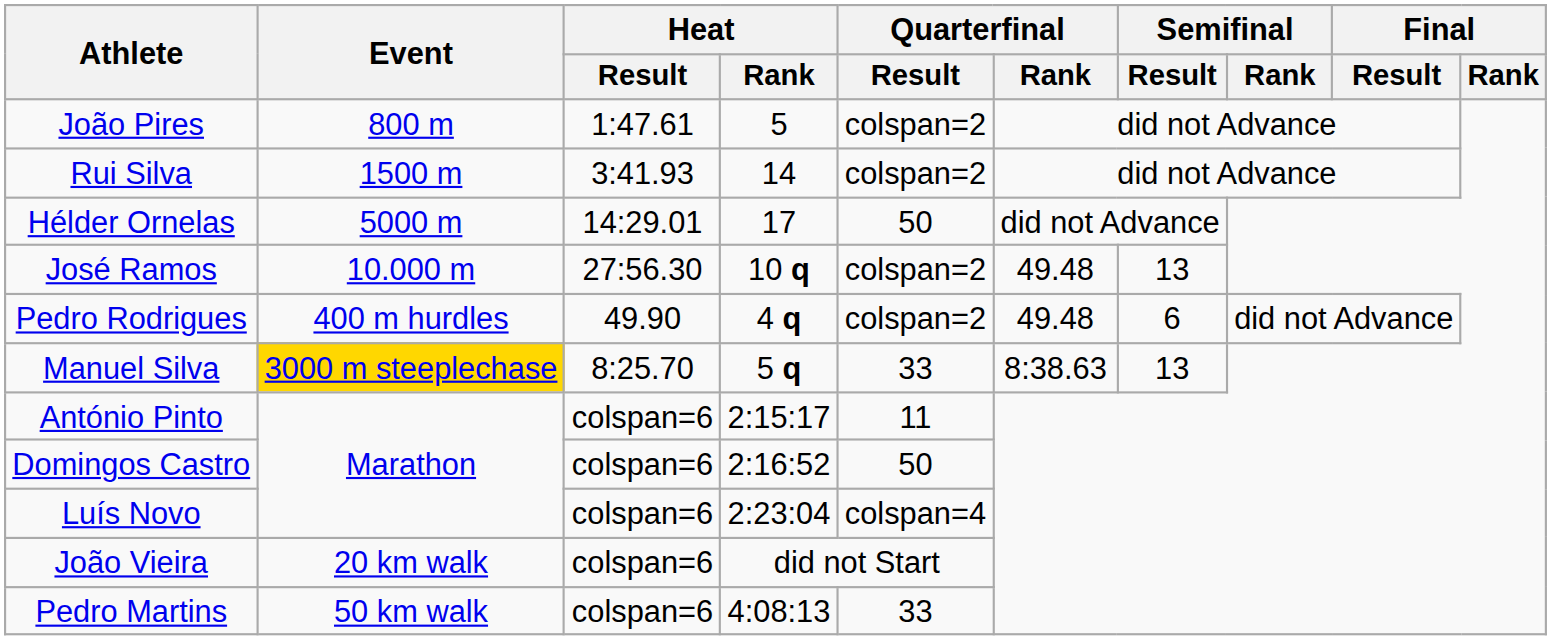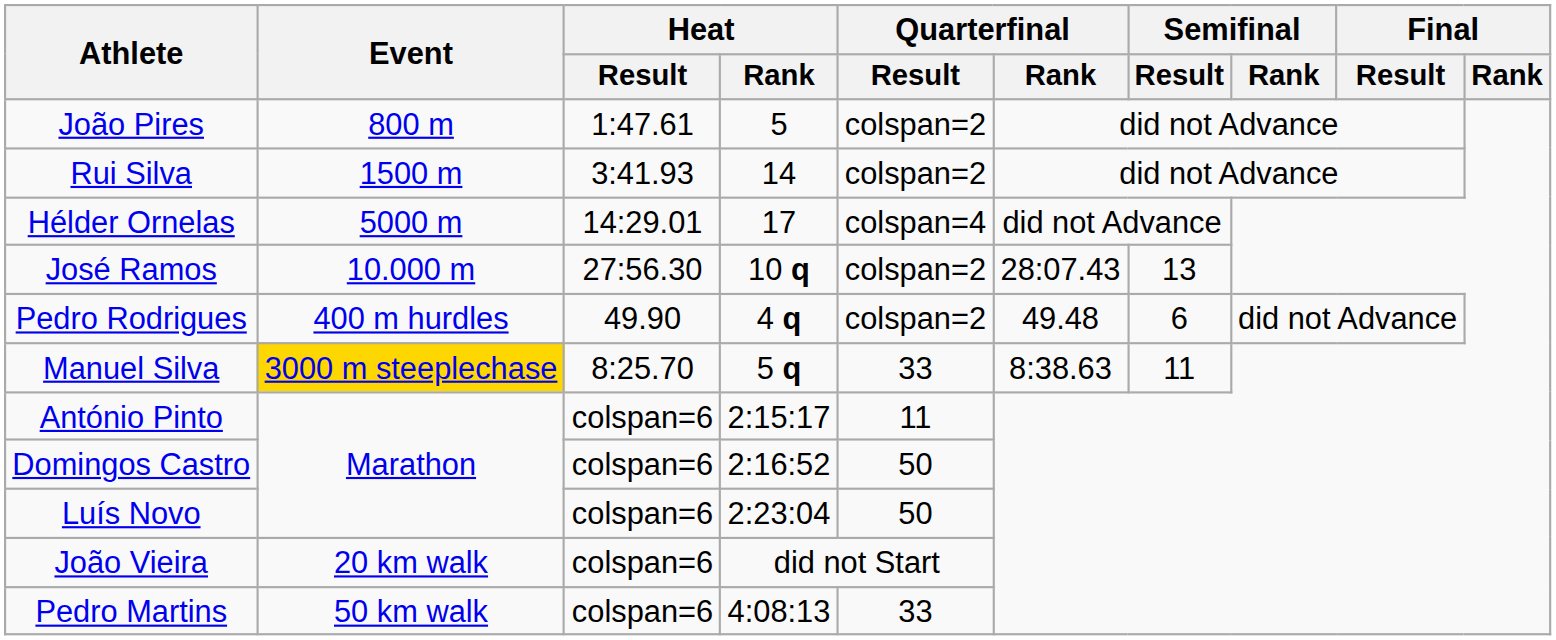(915, 222) 50 -> (915, 222) colspan=4
(1055, 270) 49.48 -> (1060, 270) 28:07.43
(1172, 368) 13 -> (1179, 368) 11
(915, 514) colspan=4 -> (915, 514) 50
